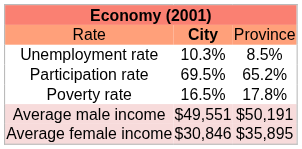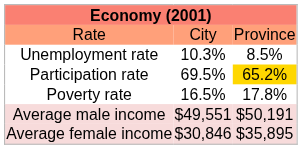(203, 35) bold -> (203, 35) normal
(265, 74) no background -> (265, 74) gold background
